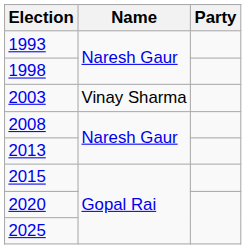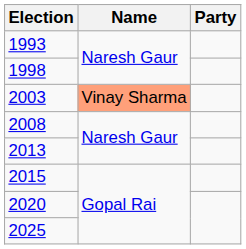(134, 97) no background -> (134, 97) lightsalmon background
